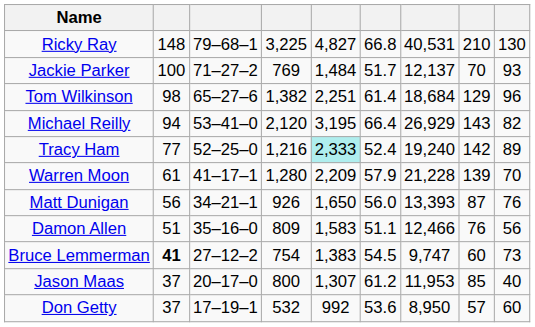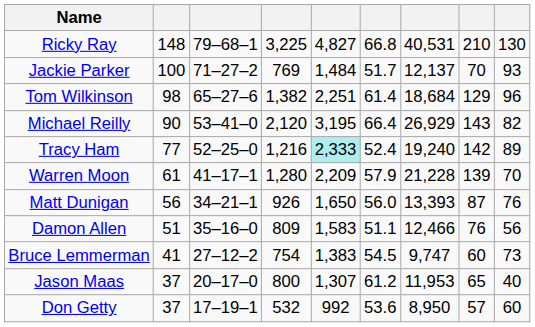(171, 123) 94 -> (171, 123) 90
(171, 255) bold -> (171, 255) normal
(477, 281) 85 -> (477, 281) 65
